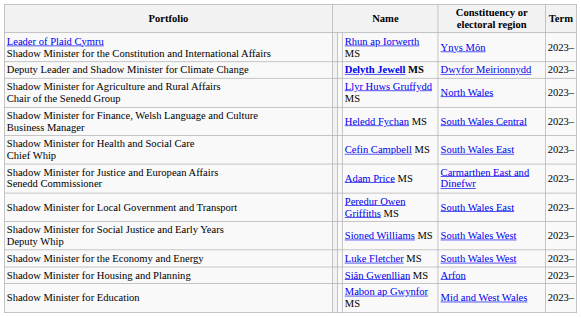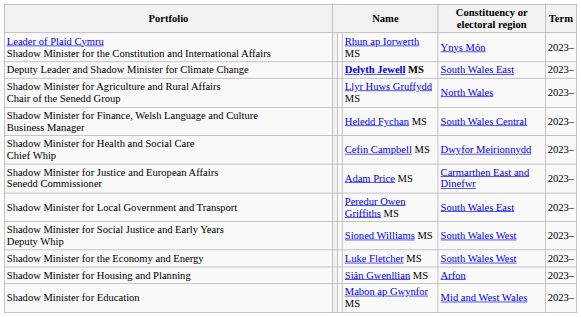(486, 70) Dwyfor Meirionnydd -> (477, 70) South Wales East
(477, 150) South Wales East -> (486, 150) Dwyfor Meirionnydd
